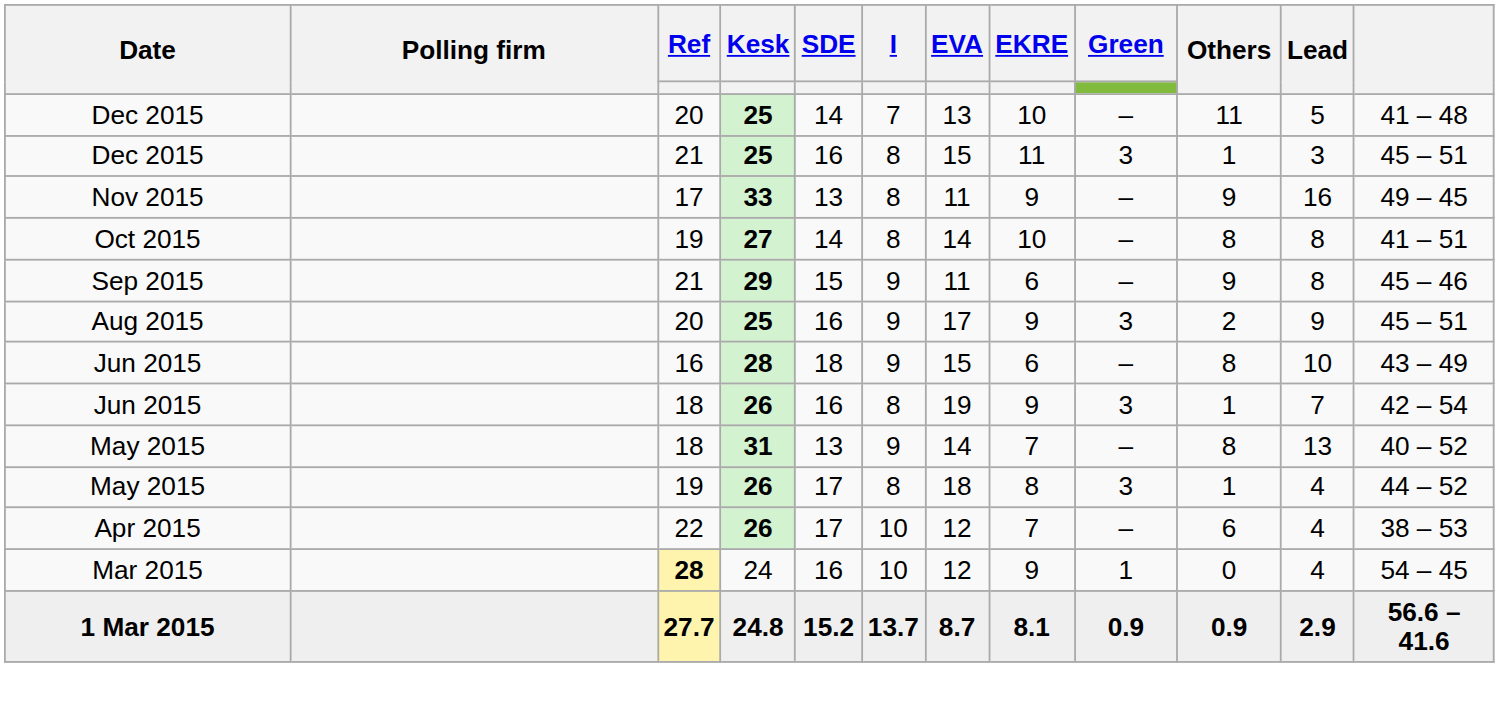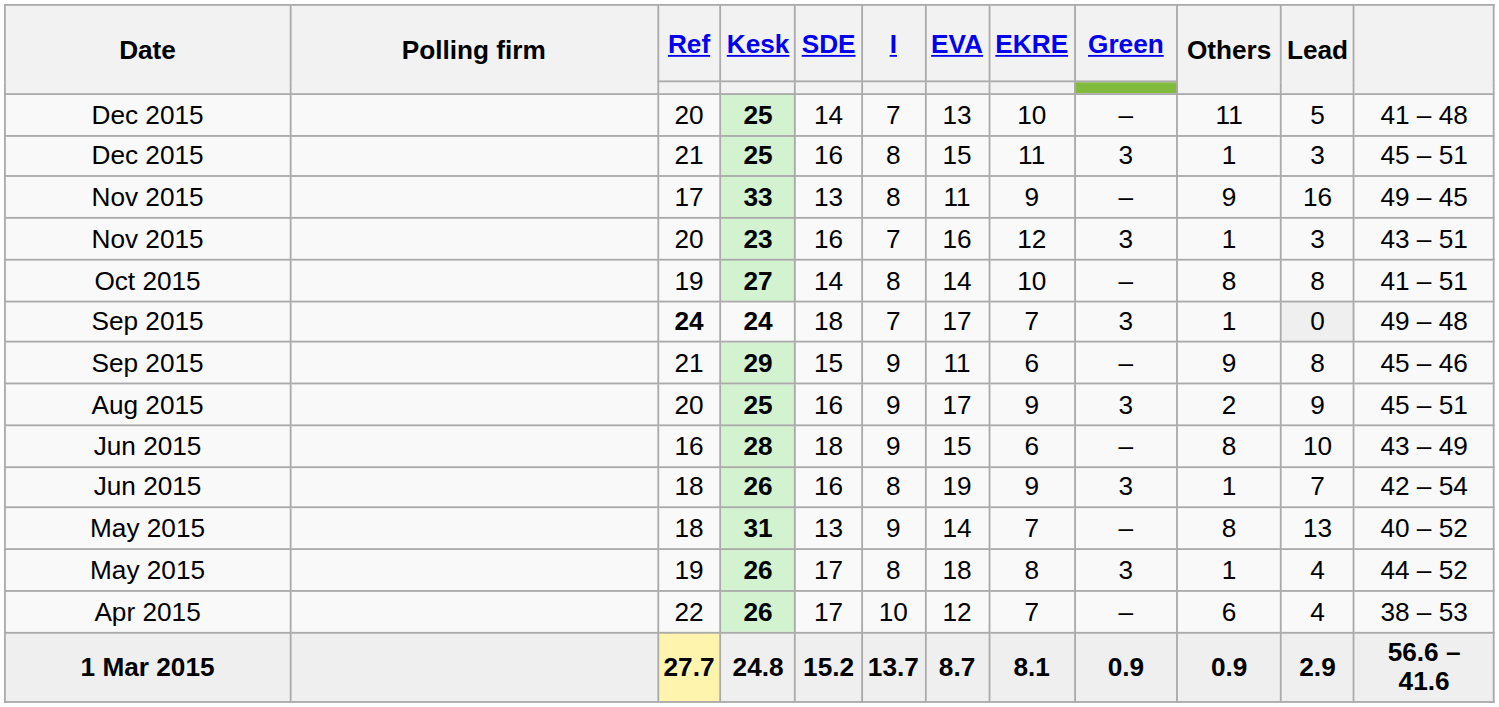+ row: (148, 239)
+ row: (148, 322)
- row: (148, 570)
